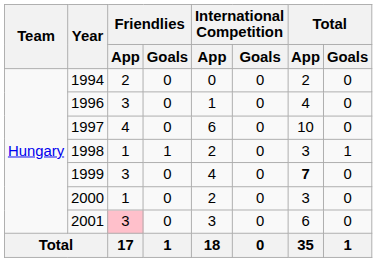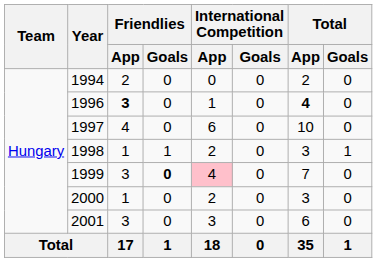(125, 103) normal -> (125, 103) bold
(306, 103) normal -> (306, 103) bold
(167, 174) normal -> (167, 174) bold
(212, 174) no background -> (212, 174) pink background
(306, 174) bold -> (306, 174) normal
(125, 221) pink background -> (125, 221) no background
